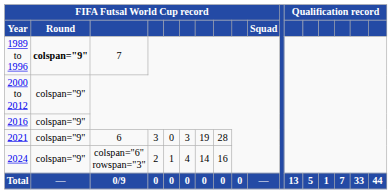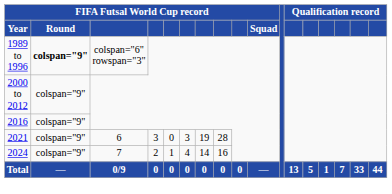(119, 55) 7 -> (119, 55) colspan="6" rowspan="3"
(119, 159) colspan="6" rowspan="3" -> (119, 153) 7
